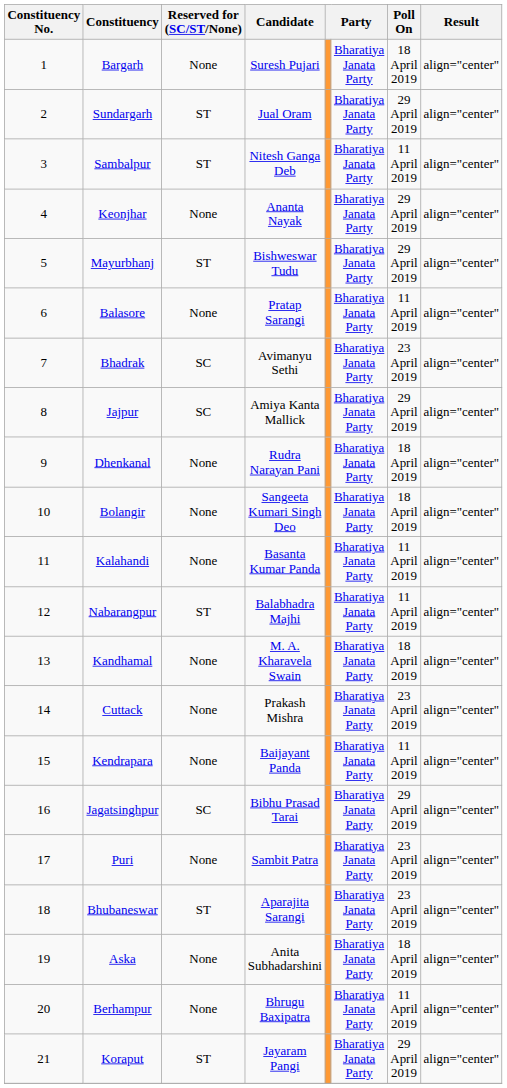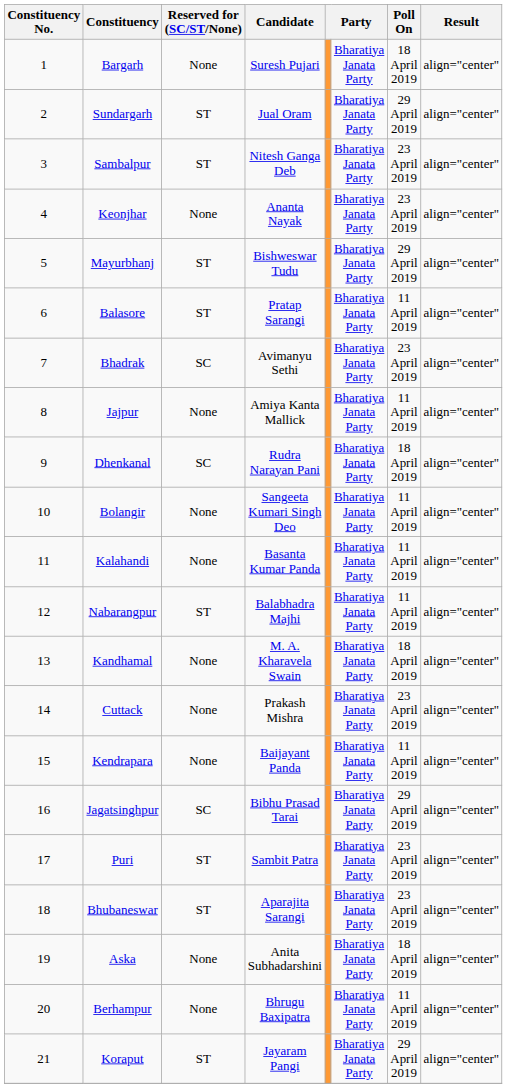(404, 163) 11 April 2019 -> (404, 163) 23 April 2019
(404, 213) 29 April 2019 -> (404, 213) 23 April 2019
(203, 313) None -> (203, 313) ST
(203, 412) SC -> (203, 412) None
(404, 412) 29 April 2019 -> (404, 412) 11 April 2019
(203, 462) None -> (203, 462) SC
(404, 511) 18 April 2019 -> (404, 511) 11 April 2019
(203, 859) None -> (203, 859) ST
